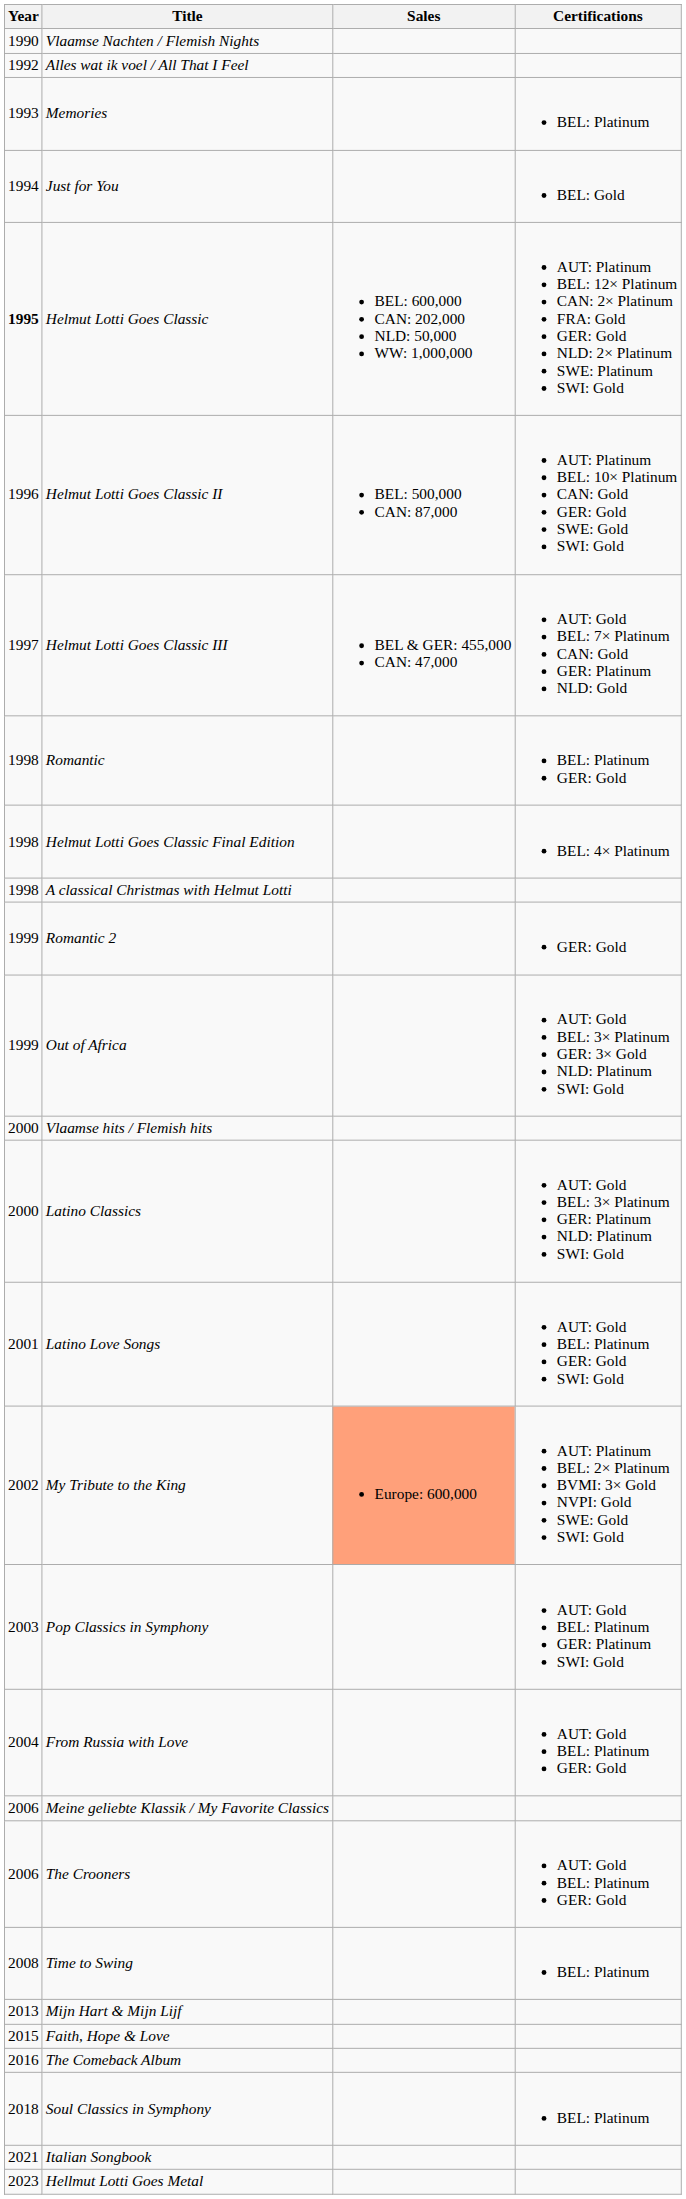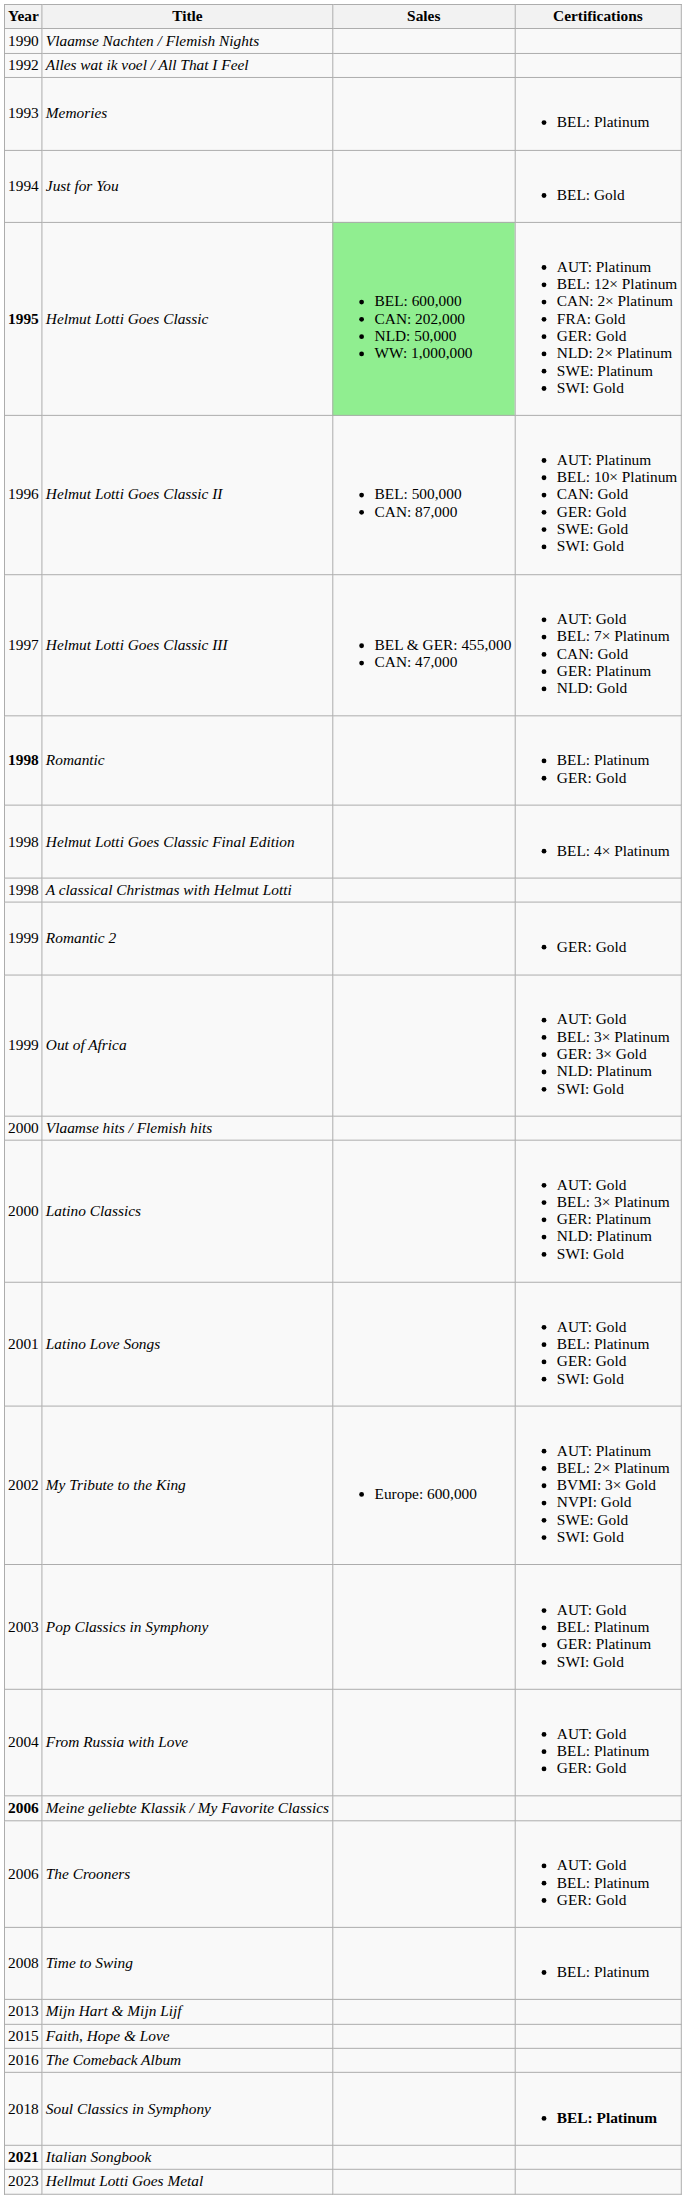(424, 328) no background -> (424, 328) lightgreen background
(23, 760) normal -> (23, 760) bold
(424, 1494) lightsalmon background -> (424, 1494) no background
(23, 1808) normal -> (23, 1808) bold
(598, 2117) normal -> (598, 2117) bold
(23, 2157) normal -> (23, 2157) bold
